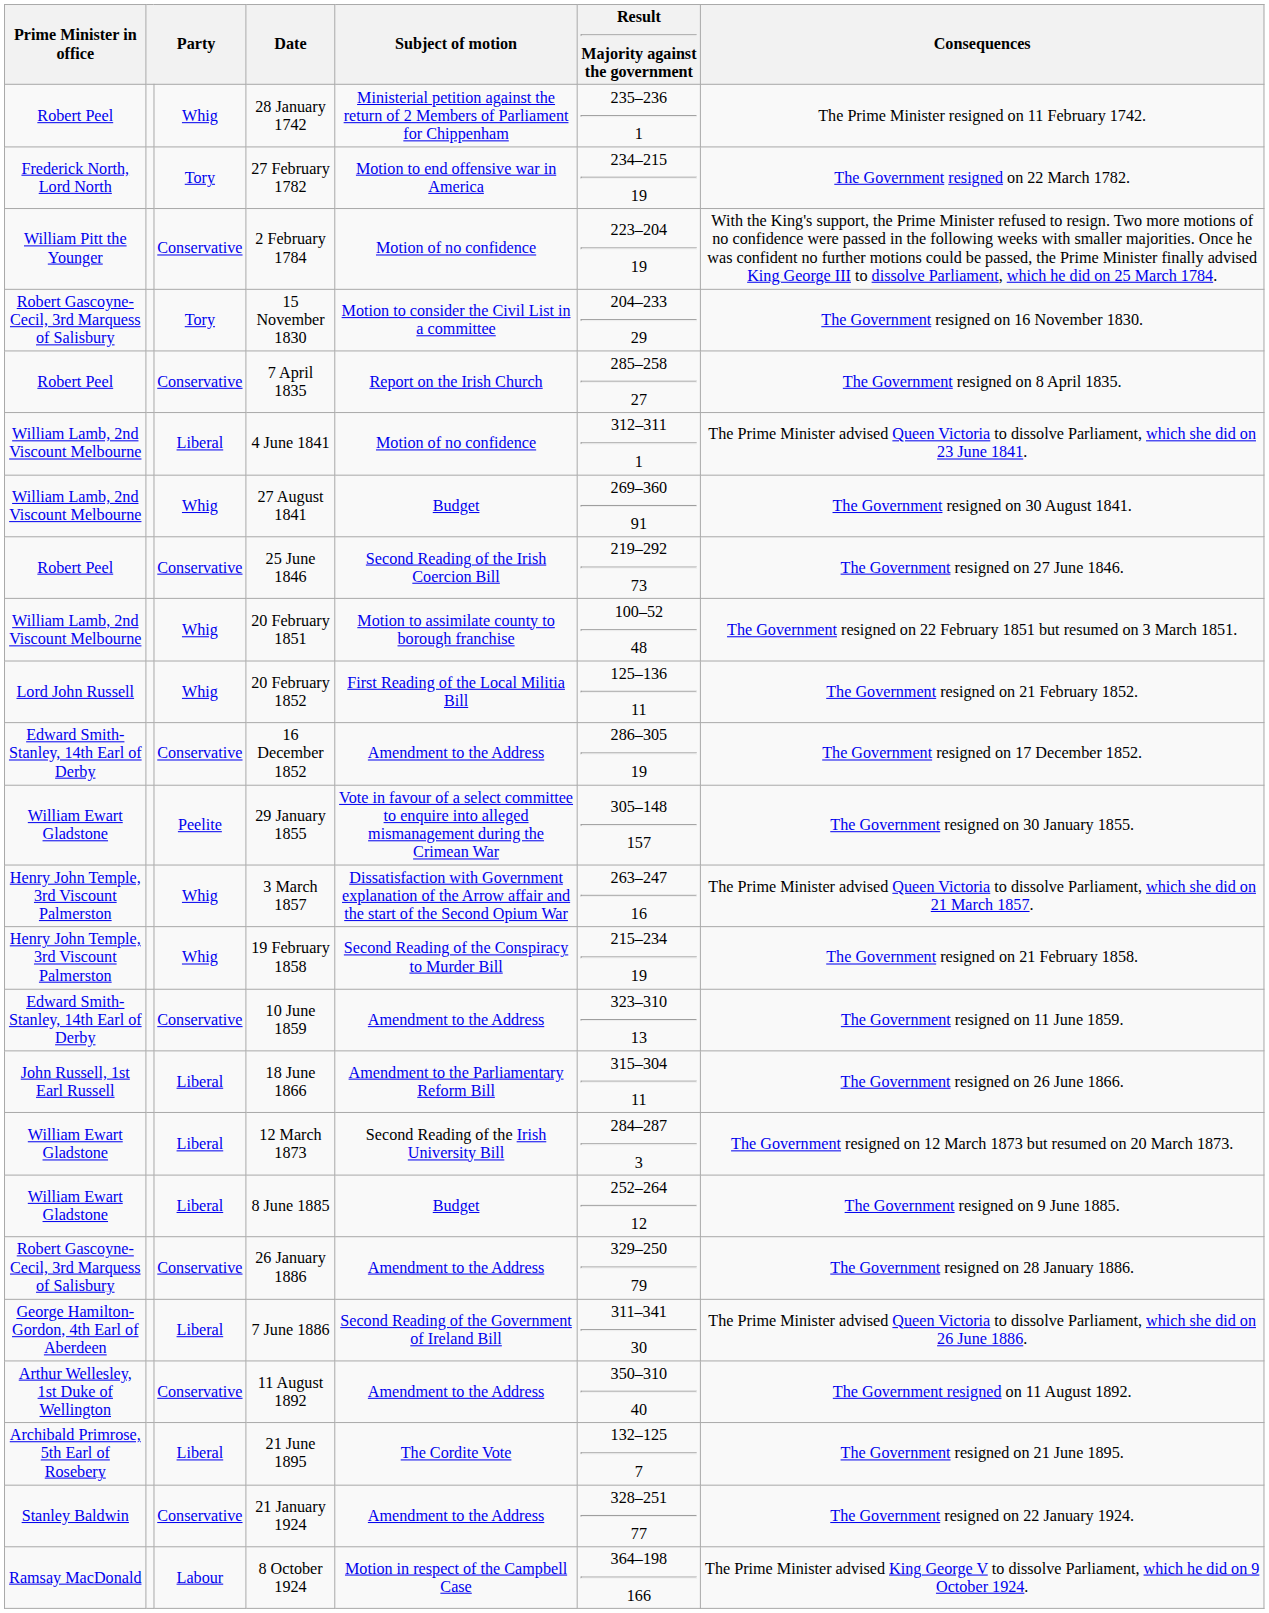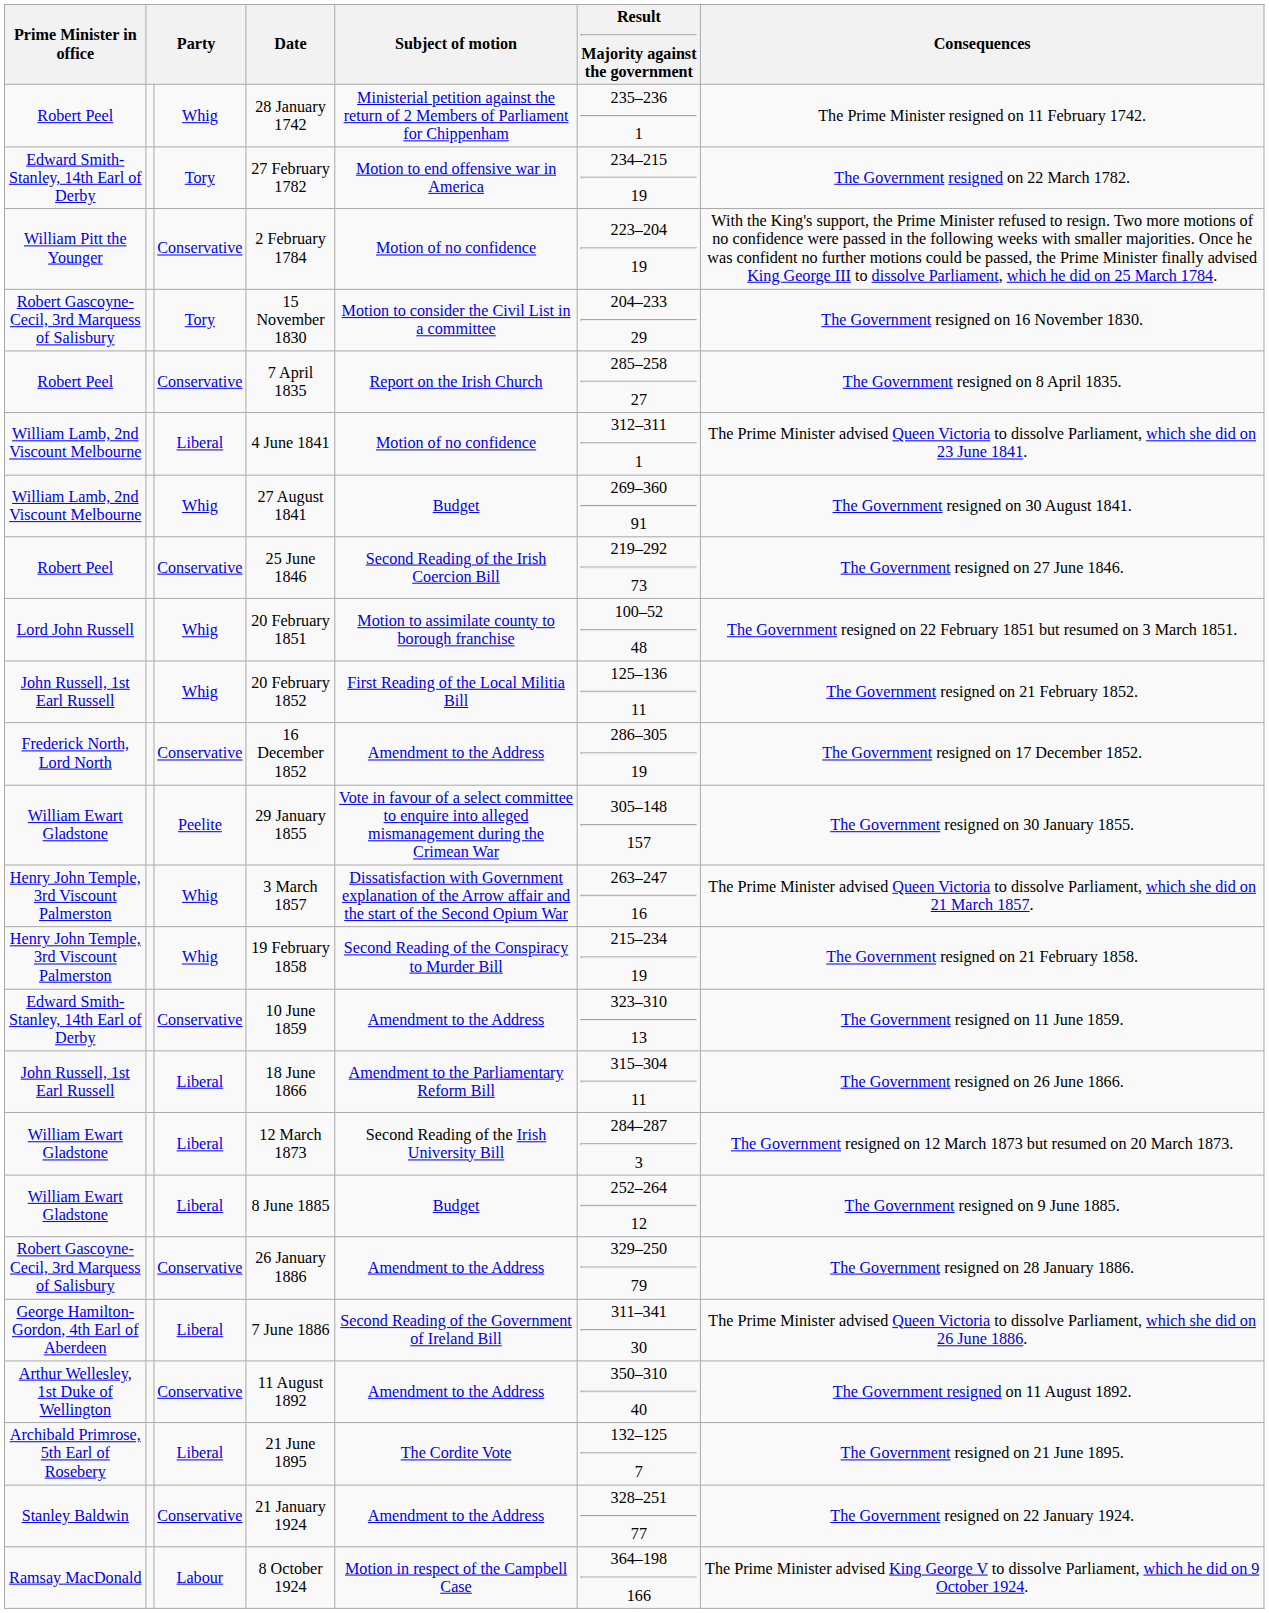(75, 177) Frederick North, Lord North -> (75, 177) Edward Smith-Stanley, 14th Earl of Derby
(75, 629) William Lamb, 2nd Viscount Melbourne -> (75, 629) Lord John Russell
(75, 691) Lord John Russell -> (75, 691) John Russell, 1st Earl Russell
(75, 753) Edward Smith-Stanley, 14th Earl of Derby -> (75, 753) Frederick North, Lord North
